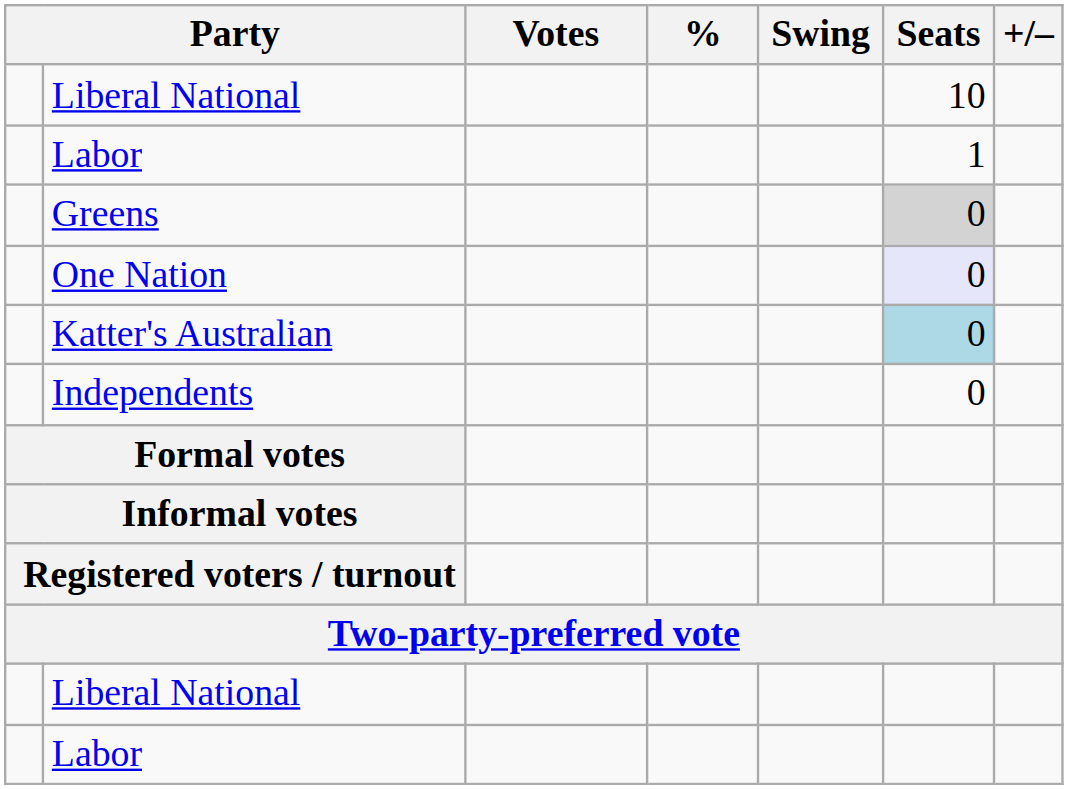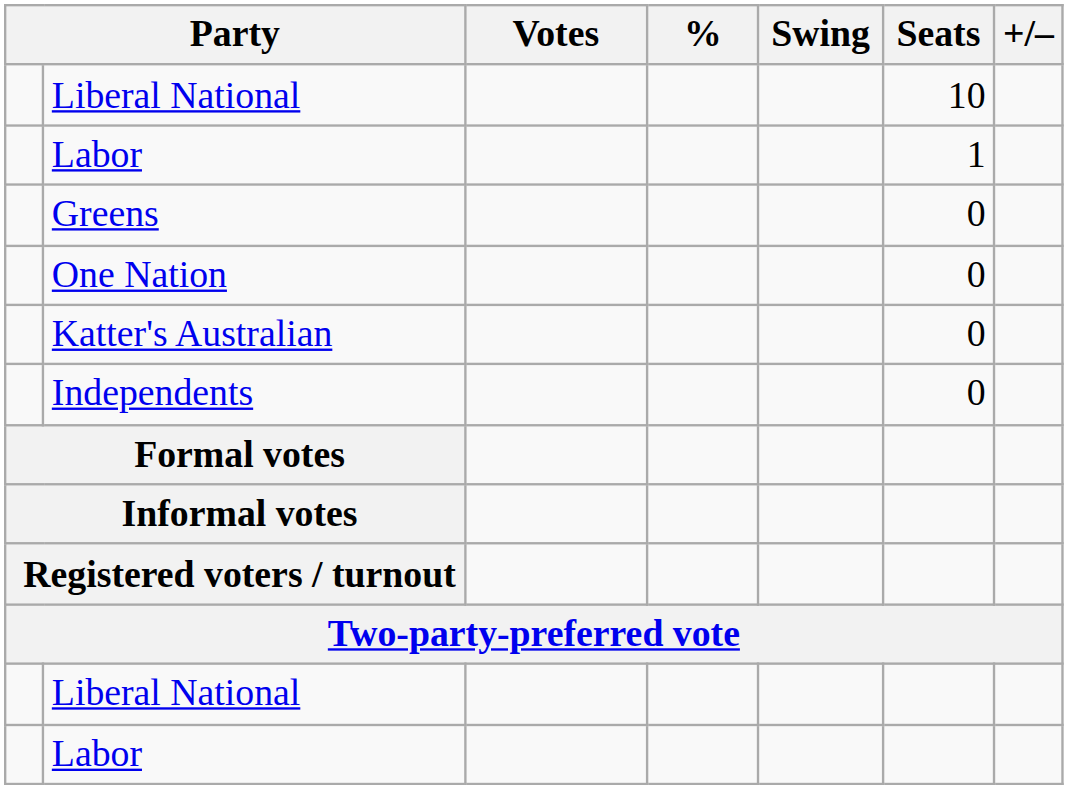(976, 214) lightgrey background -> (976, 214) no background
(976, 273) lavender background -> (976, 273) no background
(976, 333) lightblue background -> (976, 333) no background
